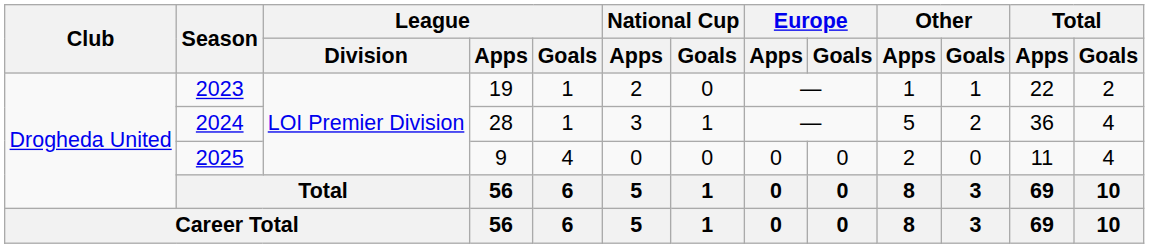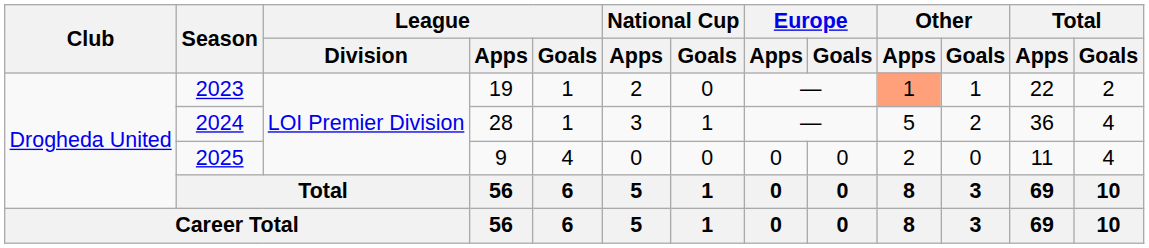(909, 89) no background -> (909, 89) lightsalmon background
